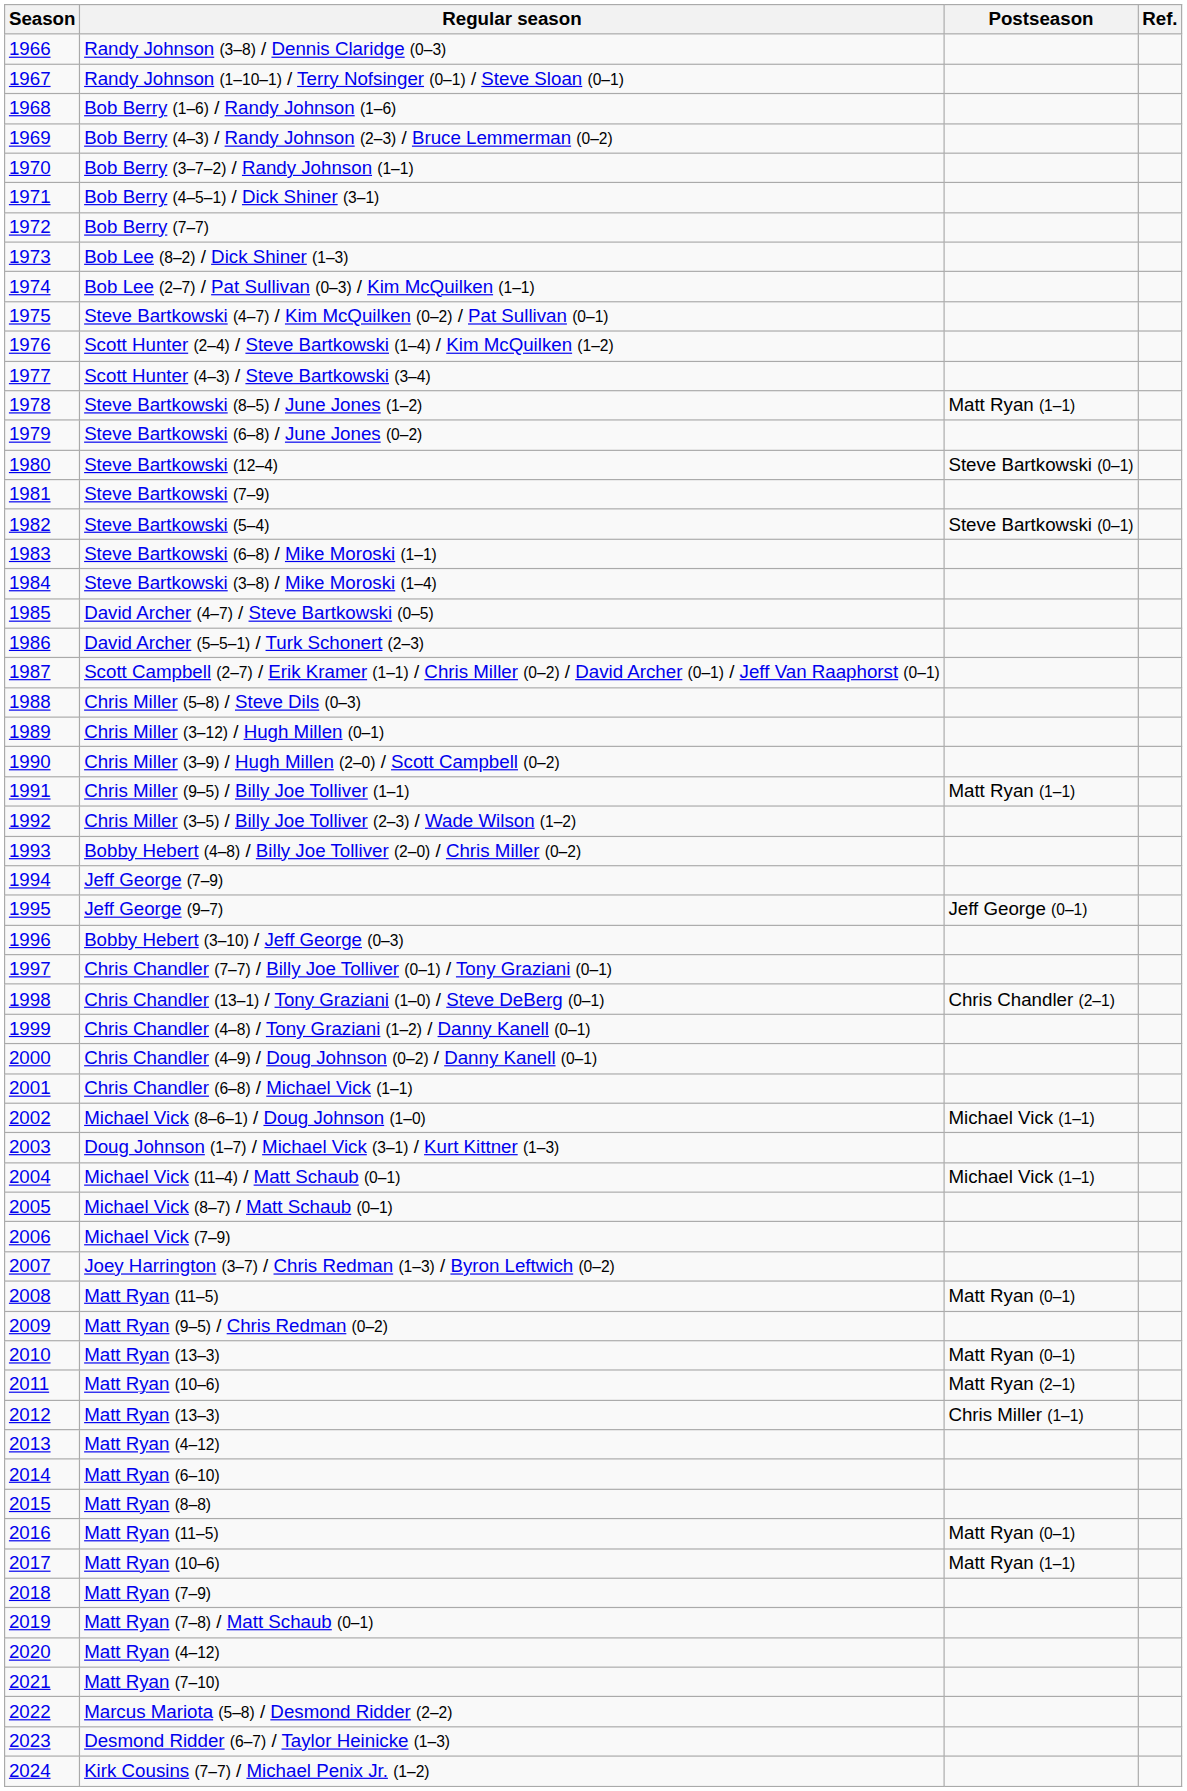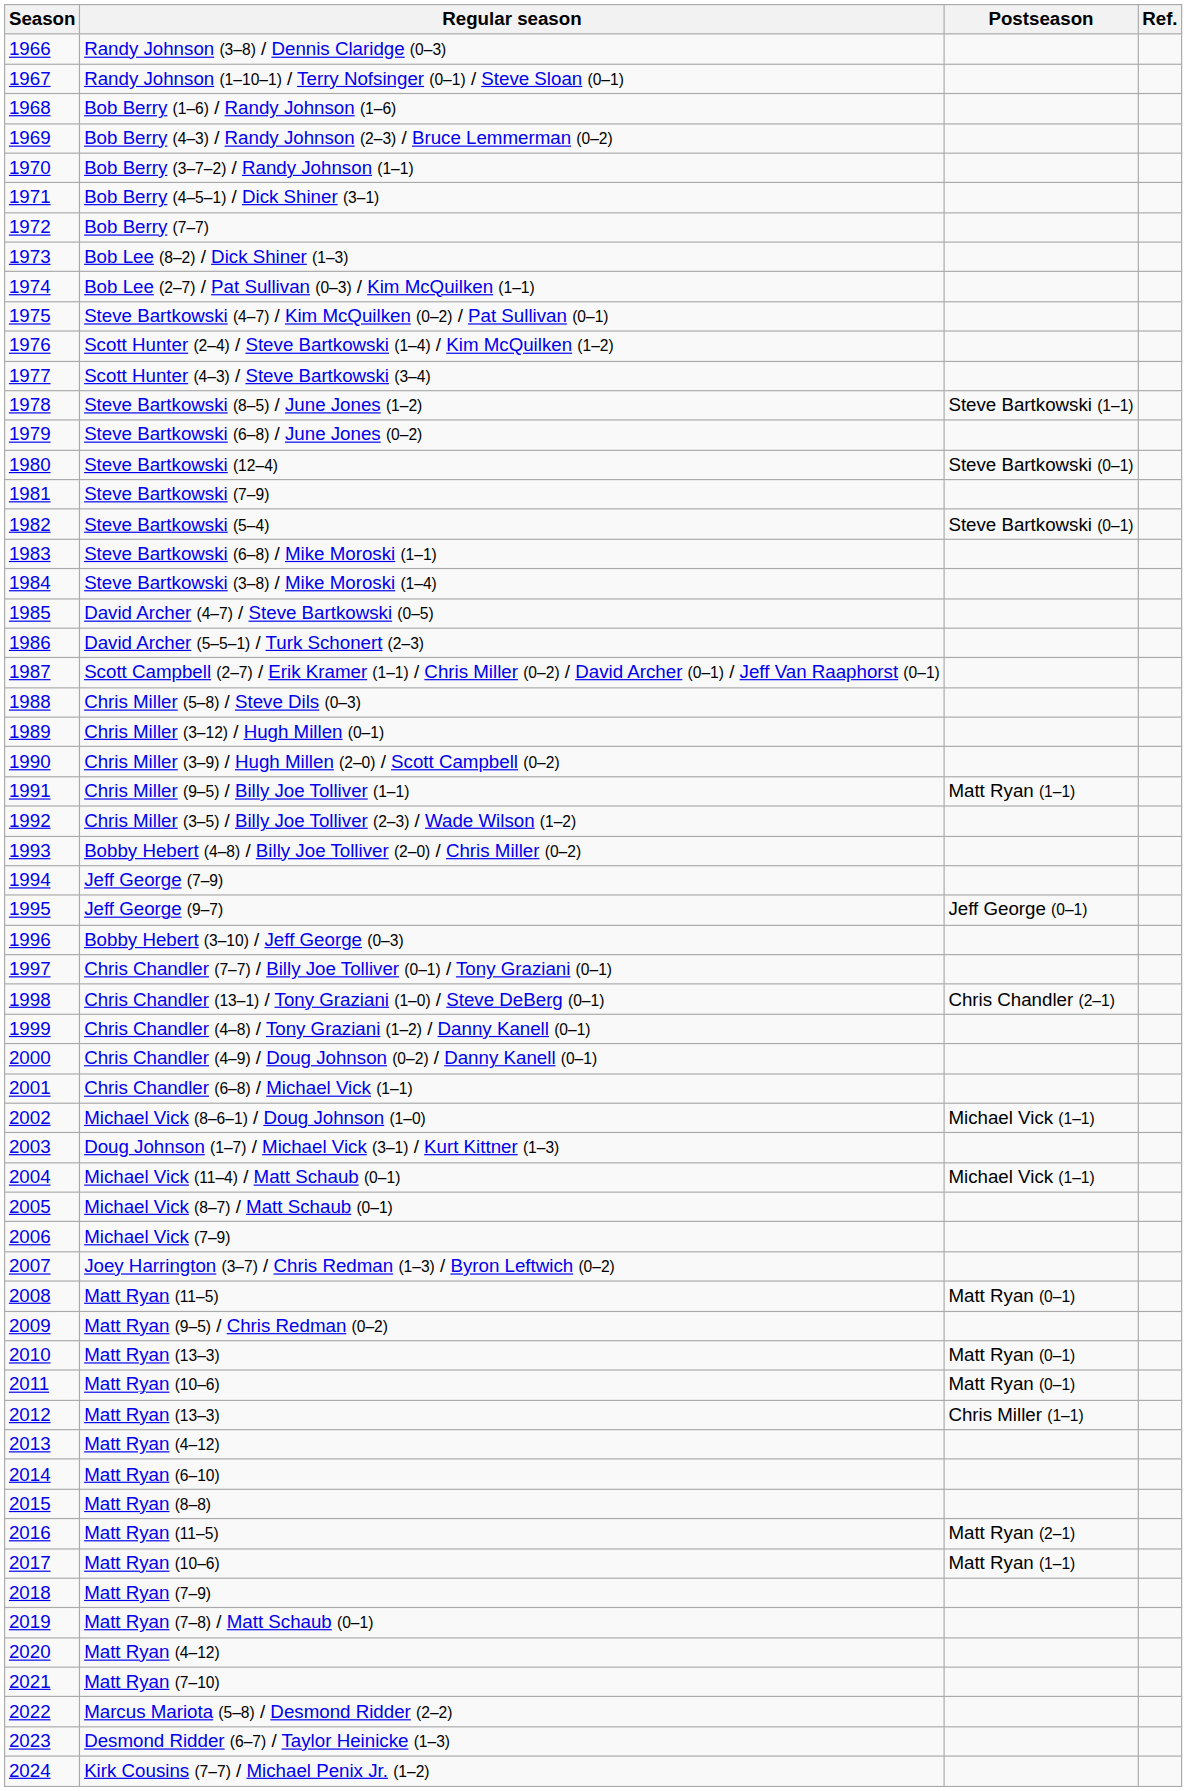(1012, 405) Matt Ryan (1–1) -> (1041, 405) Steve Bartkowski (1–1)
(1012, 1385) Matt Ryan (2–1) -> (1012, 1385) Matt Ryan (0–1)
(1012, 1533) Matt Ryan (0–1) -> (1012, 1533) Matt Ryan (2–1)
